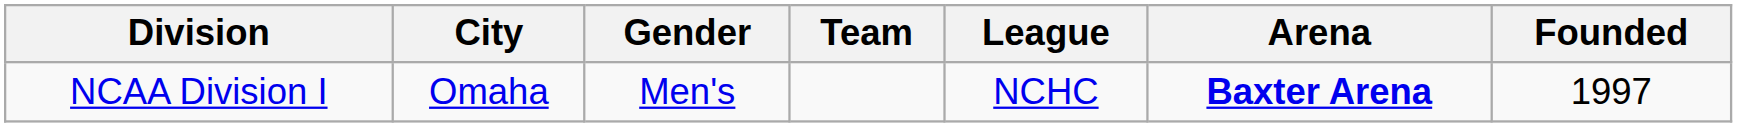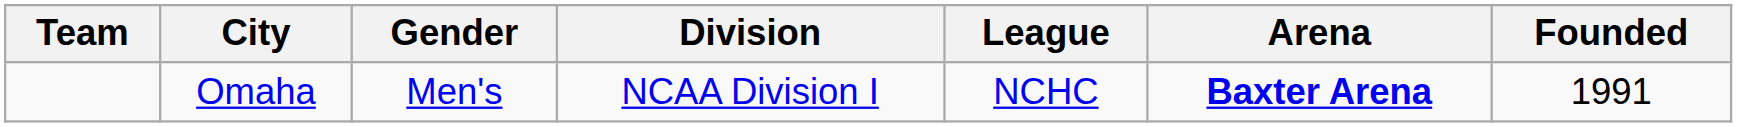columns swapped: (867, 33) <-> (199, 33)
(1611, 91) 1997 -> (1611, 91) 1991
